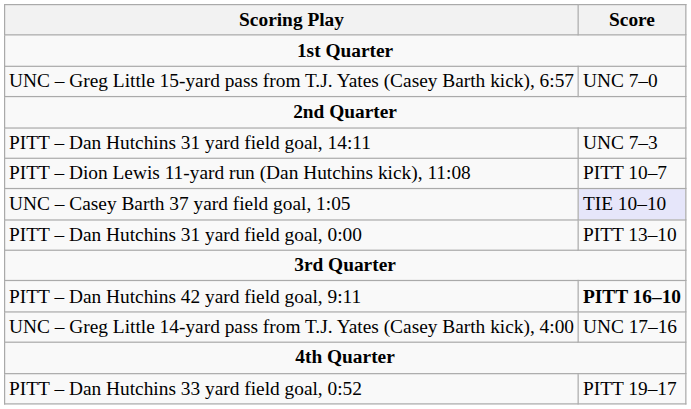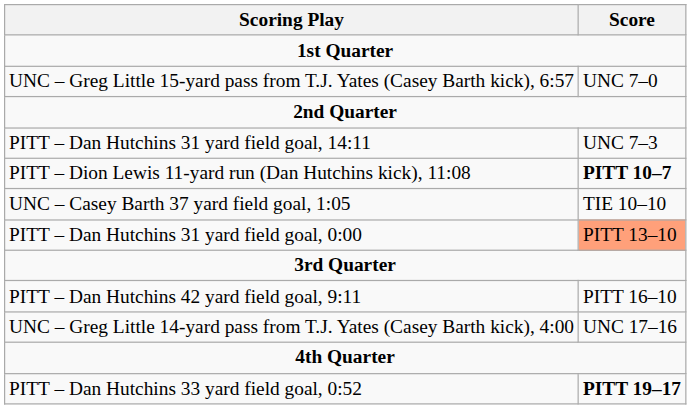(625, 173) normal -> (627, 173) bold
(625, 204) lavender background -> (625, 204) no background
(630, 234) no background -> (630, 234) lightsalmon background
(632, 296) bold -> (630, 296) normal
(630, 388) normal -> (632, 388) bold
